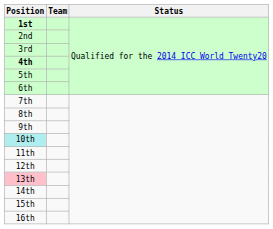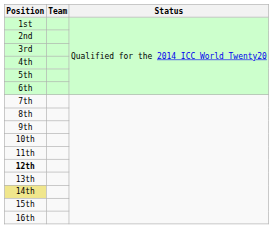(25, 24) bold -> (25, 24) normal
(25, 62) bold -> (25, 62) normal
(25, 140) paleturquoise background -> (25, 140) no background
(25, 166) normal -> (25, 166) bold
(25, 179) pink background -> (25, 179) no background
(25, 192) no background -> (25, 192) khaki background
